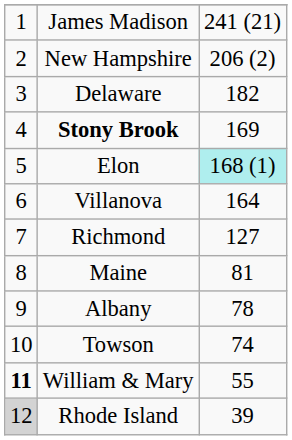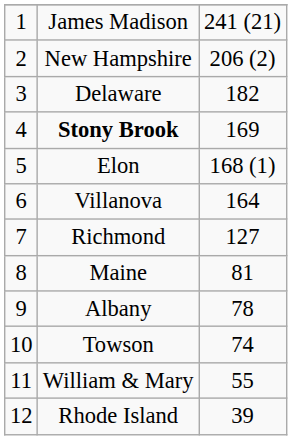(243, 165) paleturquoise background -> (243, 165) no background
(21, 380) bold -> (21, 380) normal
(21, 415) lightgrey background -> (21, 415) no background
